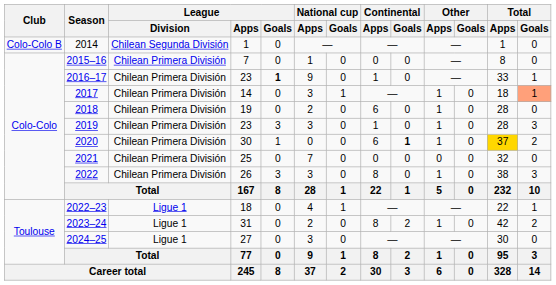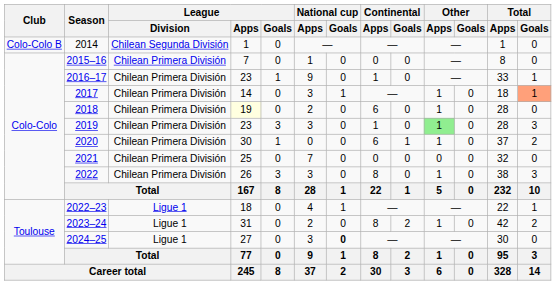(278, 77) bold -> (278, 77) normal
(246, 110) no background -> (246, 110) lightyellow background
(439, 126) no background -> (439, 126) lightgreen background
(407, 142) bold -> (407, 142) normal
(503, 142) gold background -> (503, 142) no background
(343, 239) normal -> (343, 239) bold
